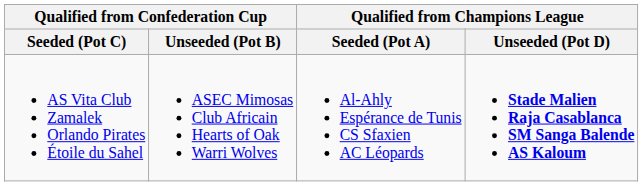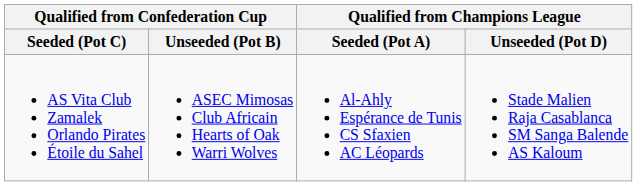(552, 126) bold -> (549, 126) normal
